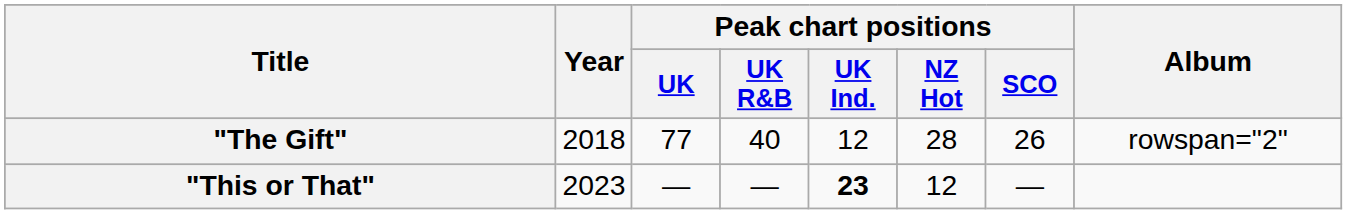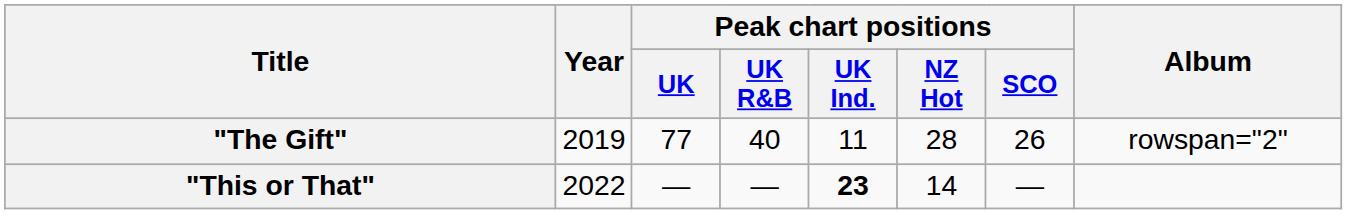(594, 140) 2018 -> (594, 140) 2019
(853, 140) 12 -> (853, 140) 11
(594, 185) 2023 -> (594, 185) 2022
(941, 185) 12 -> (941, 185) 14
